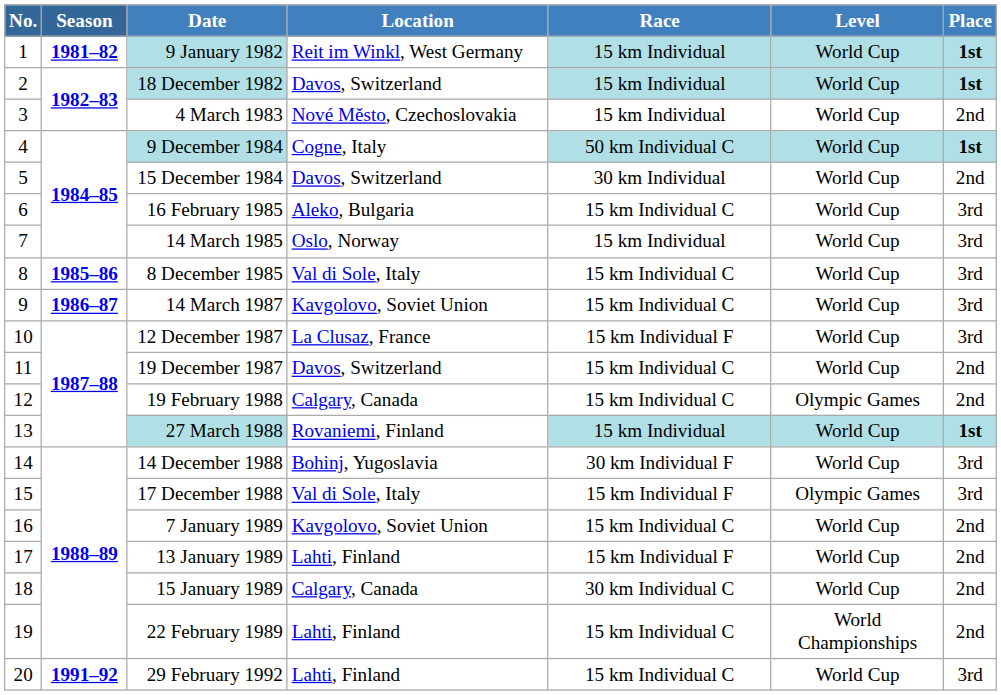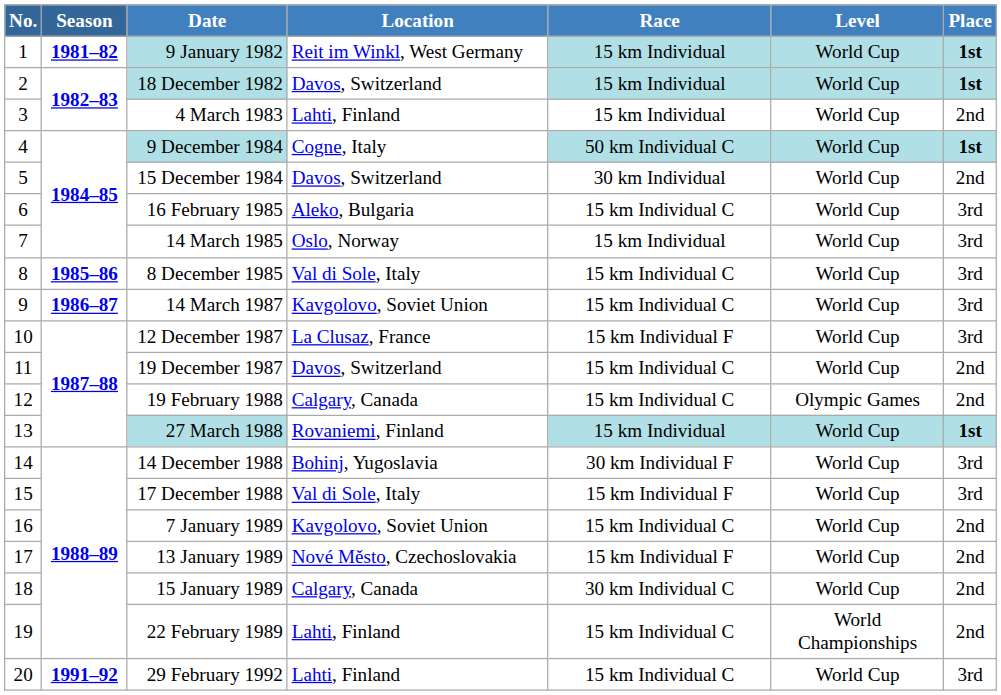(404, 115) Nové Město, Czechoslovakia -> (346, 115) Lahti, Finland
(858, 494) Olympic Games -> (858, 494) World Cup
(346, 557) Lahti, Finland -> (404, 557) Nové Město, Czechoslovakia
